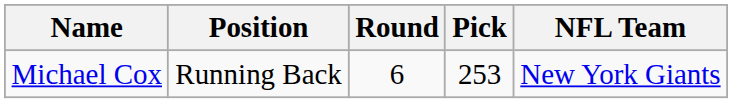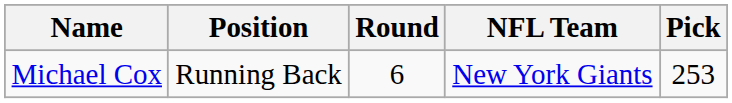columns swapped: (480, 27) <-> (620, 27)
